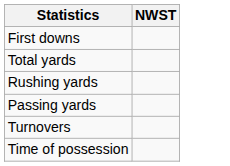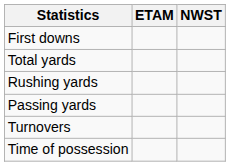+ column: (154, 15)
